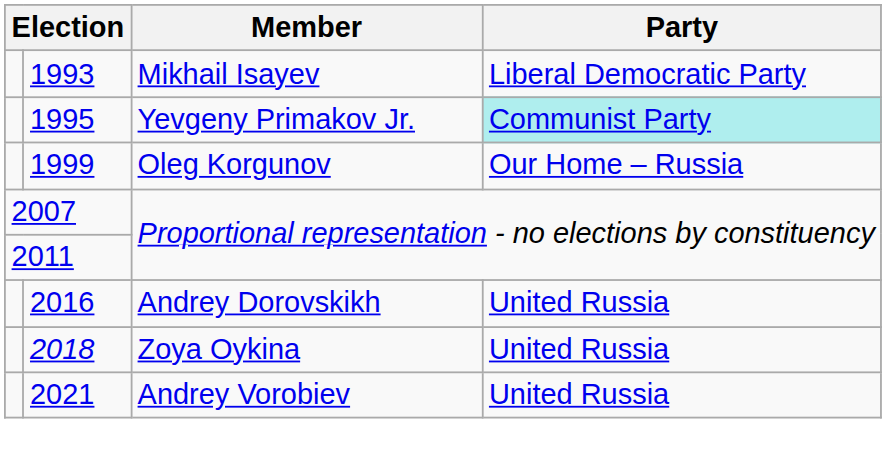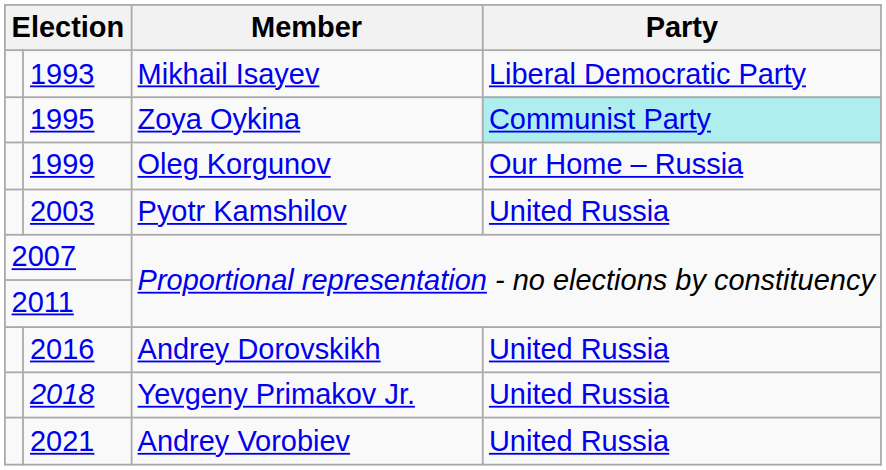(276, 119) Yevgeny Primakov Jr. -> (219, 119) Zoya Oykina
+ row: (62, 211)
(219, 348) Zoya Oykina -> (276, 394) Yevgeny Primakov Jr.
